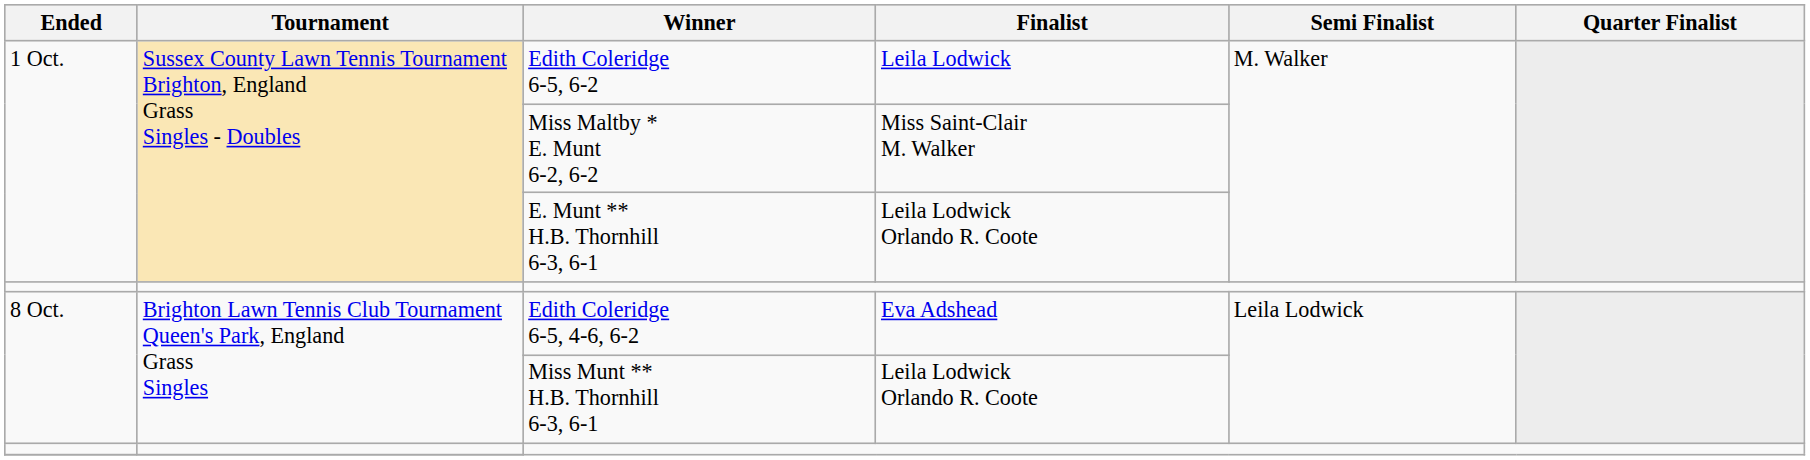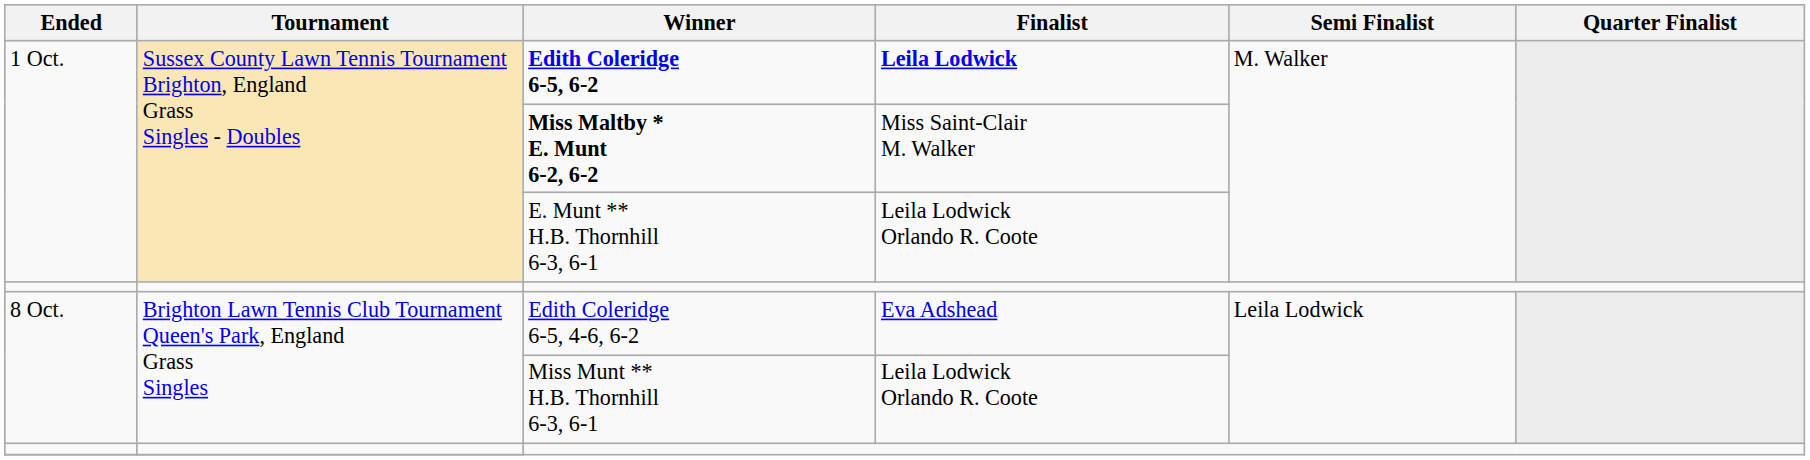(599, 71) normal -> (604, 71) bold
(946, 58) normal -> (949, 58) bold
(593, 147) normal -> (596, 147) bold
